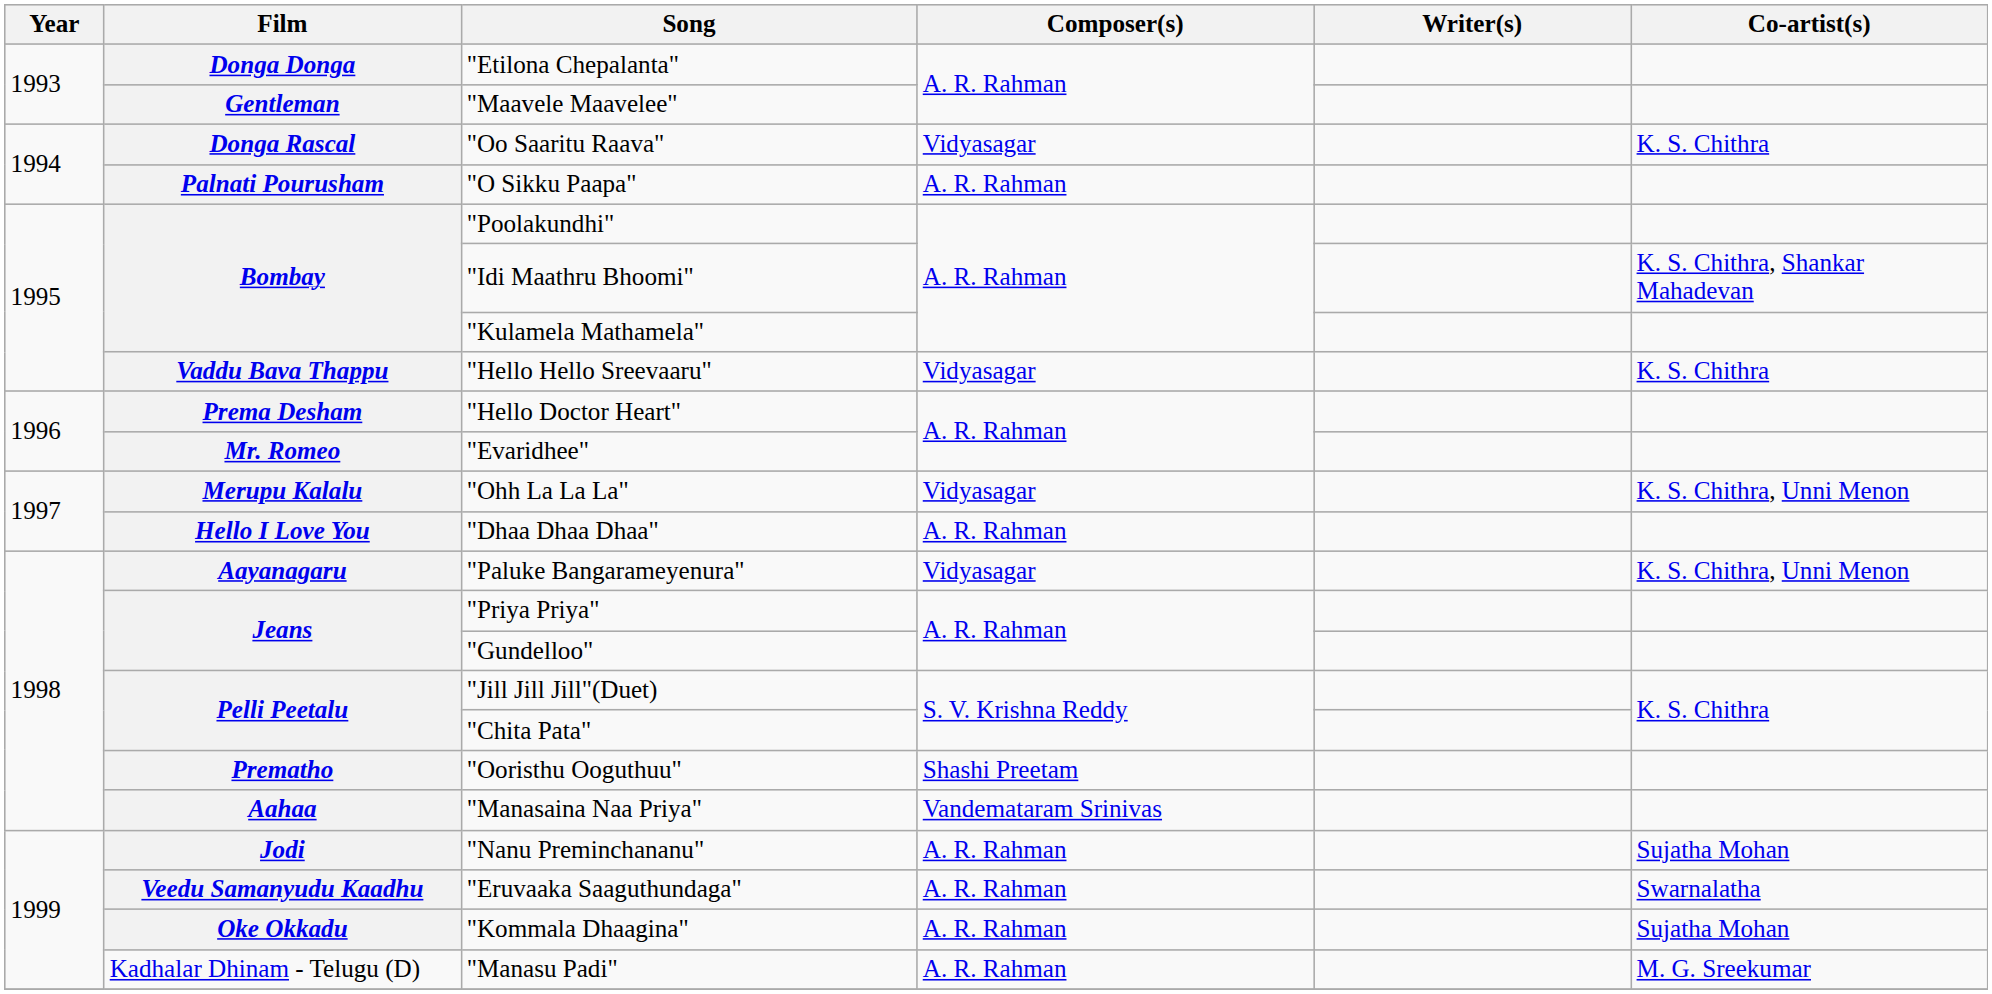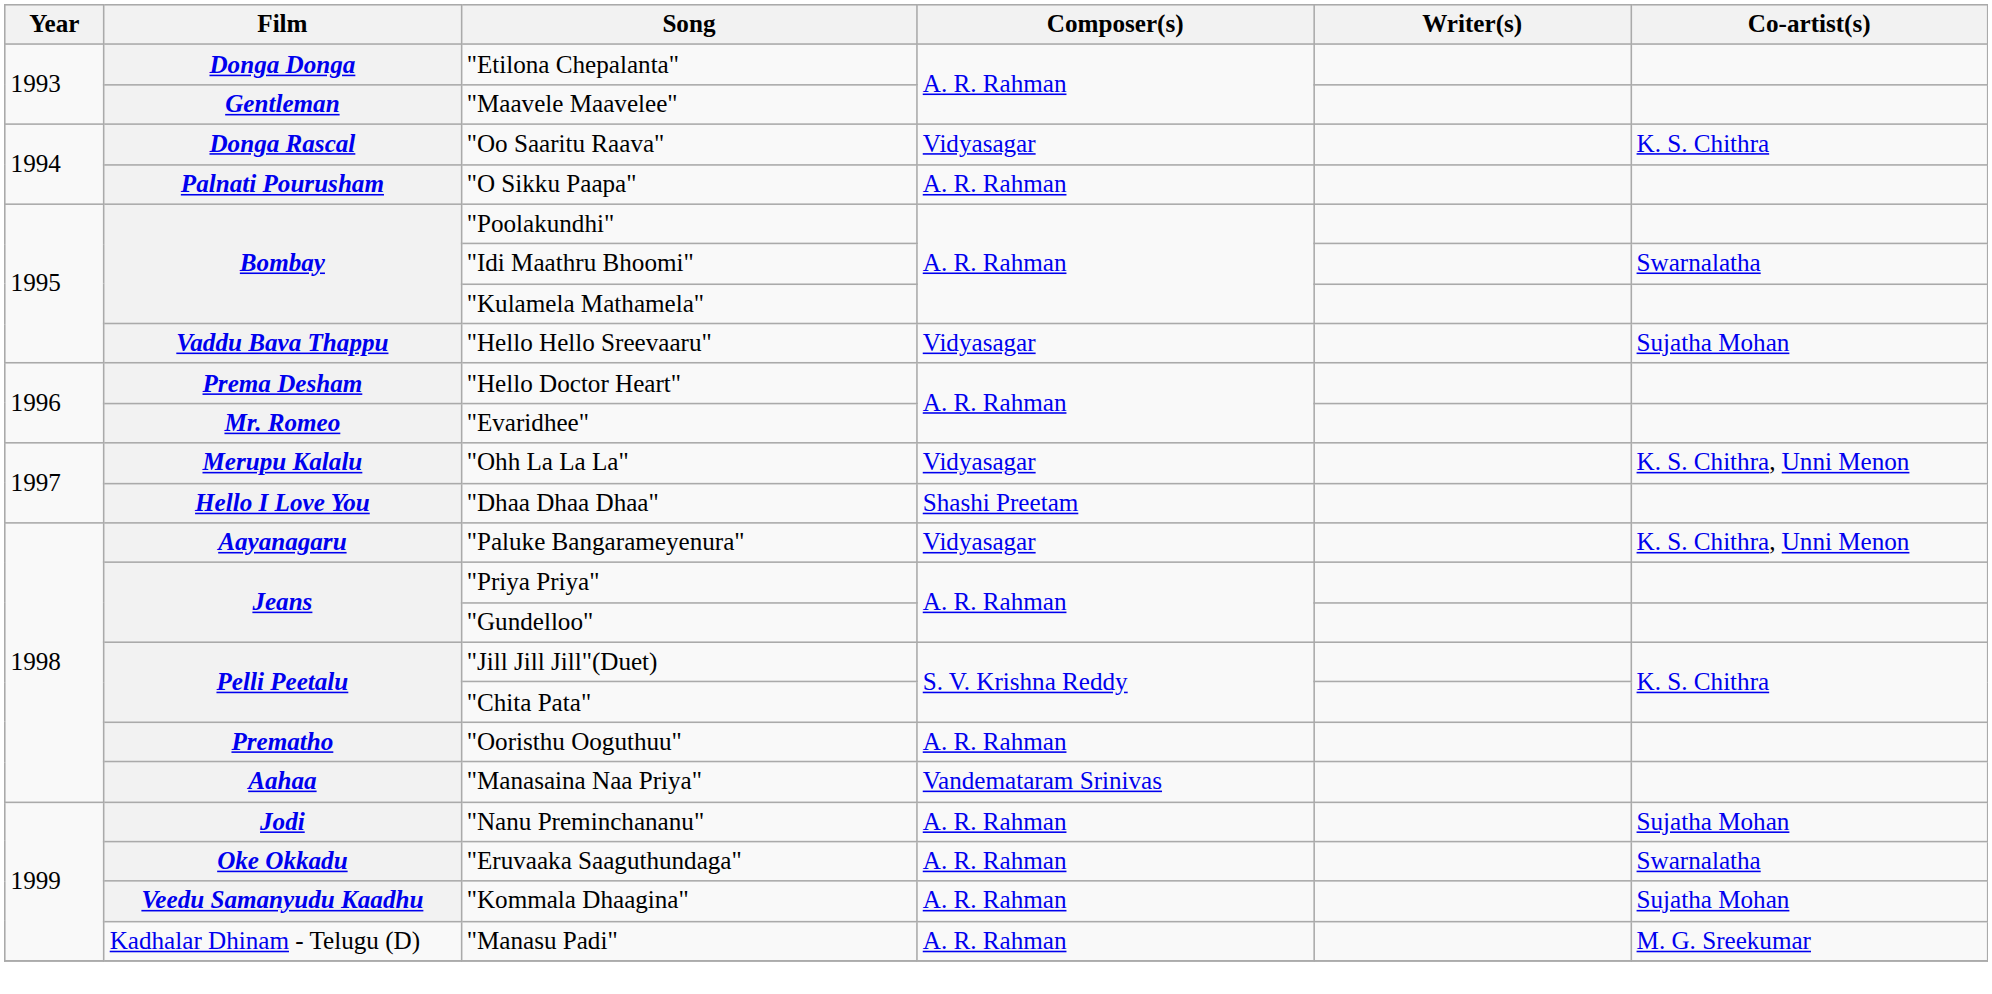(1750, 277) K. S. Chithra, Shankar Mahadevan -> (1699, 263) Swarnalatha
(1703, 371) K. S. Chithra -> (1713, 343) Sujatha Mohan
(995, 530) A. R. Rahman -> (1001, 502) Shashi Preetam
(1001, 769) Shashi Preetam -> (995, 741) A. R. Rahman
(282, 889) Veedu Samanyudu Kaadhu -> (282, 861) Oke Okkadu
(282, 929) Oke Okkadu -> (282, 900) Veedu Samanyudu Kaadhu
